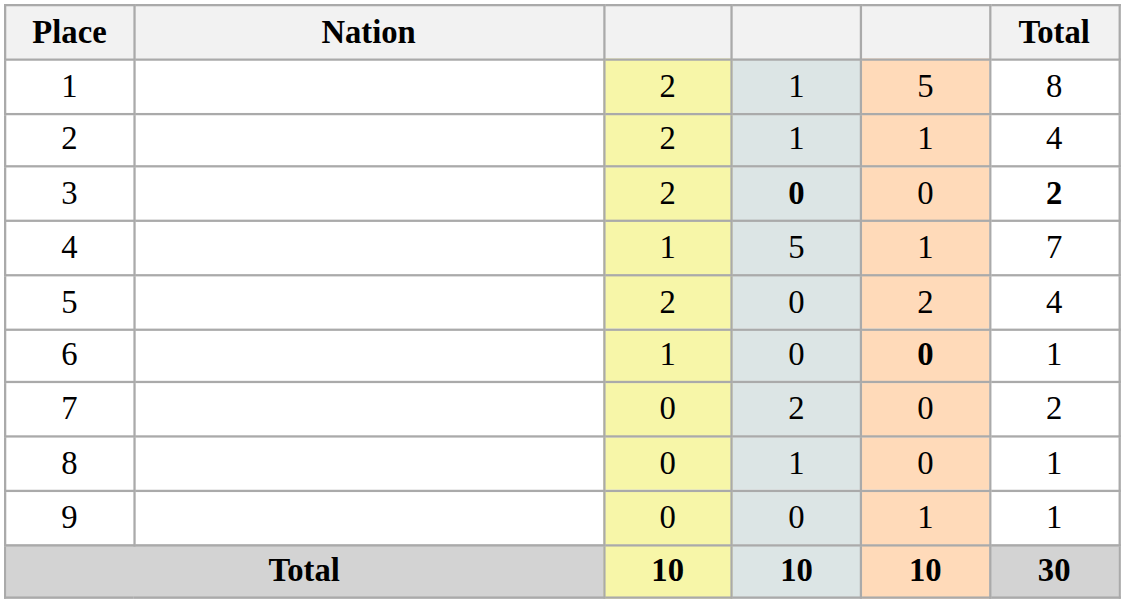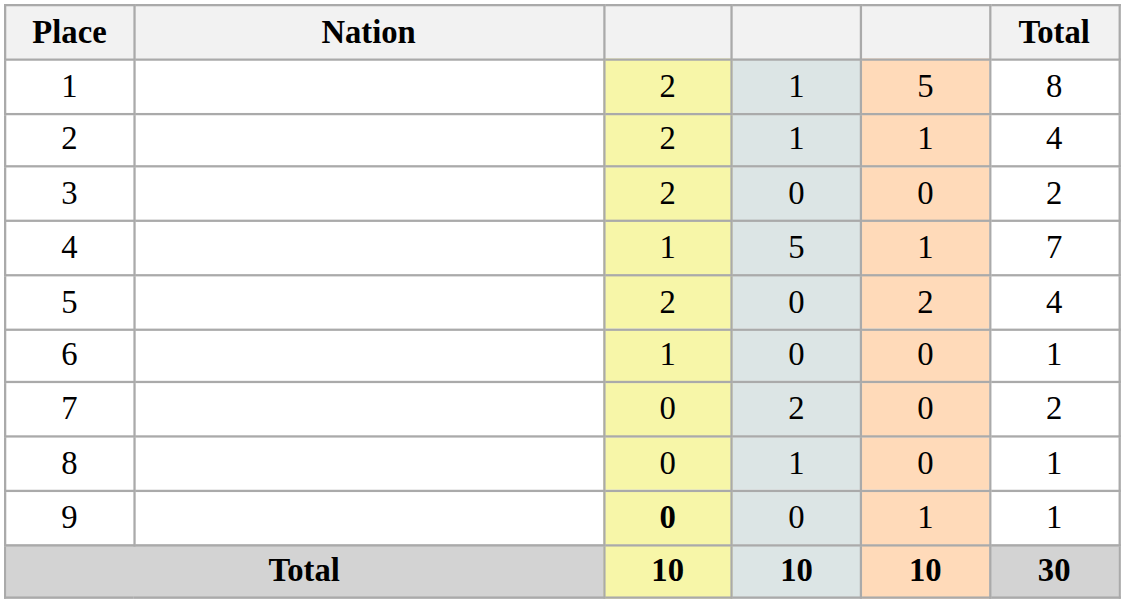(796, 193) bold -> (796, 193) normal
(1054, 193) bold -> (1054, 193) normal
(925, 355) bold -> (925, 355) normal
(668, 517) normal -> (668, 517) bold
